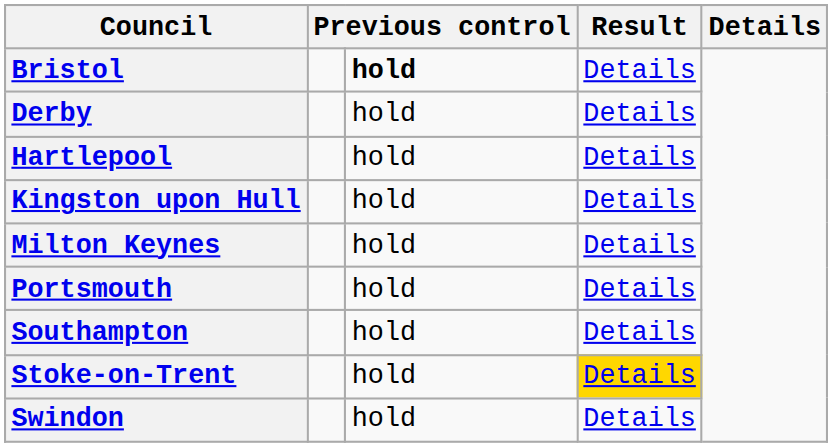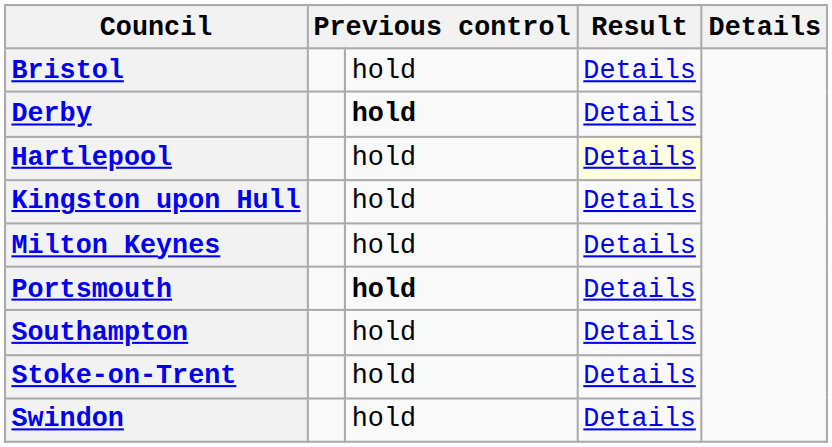(384, 70) bold -> (384, 70) normal
(384, 114) normal -> (384, 114) bold
(640, 158) no background -> (640, 158) lightyellow background
(384, 289) normal -> (384, 289) bold
(640, 376) gold background -> (640, 376) no background
